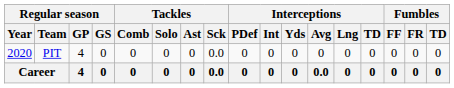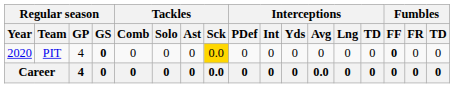(103, 53) normal -> (103, 53) bold
(216, 53) no background -> (216, 53) gold background
(394, 53) normal -> (394, 53) bold
